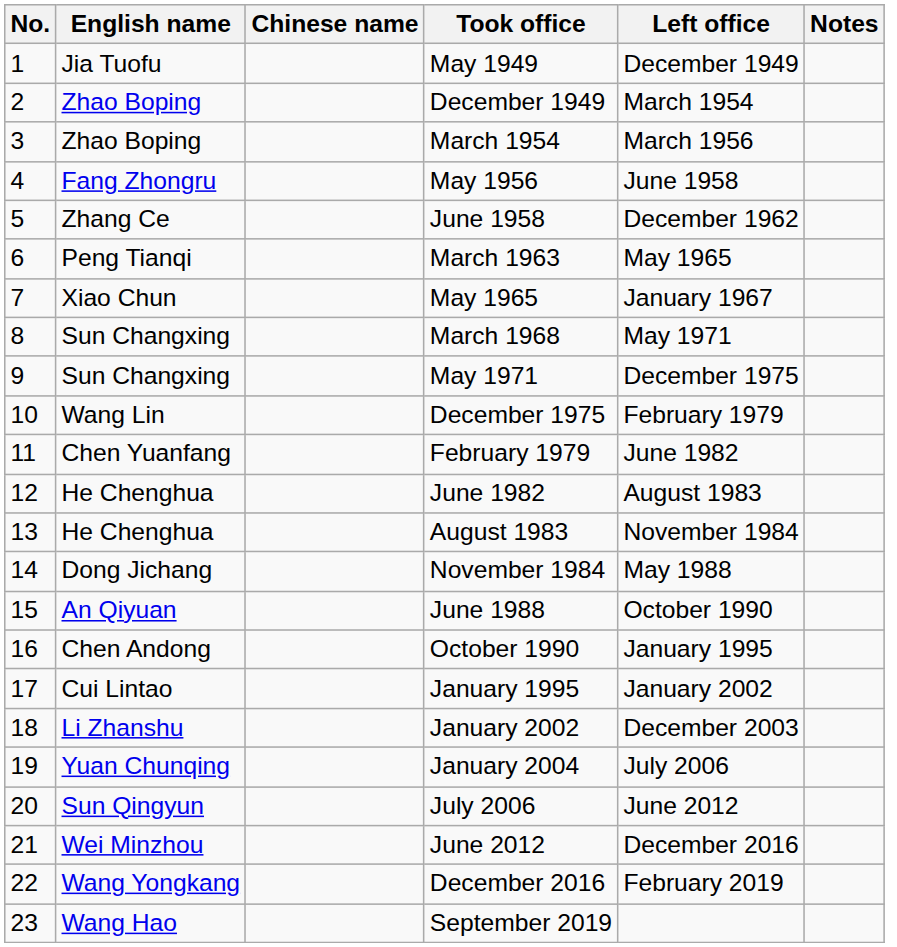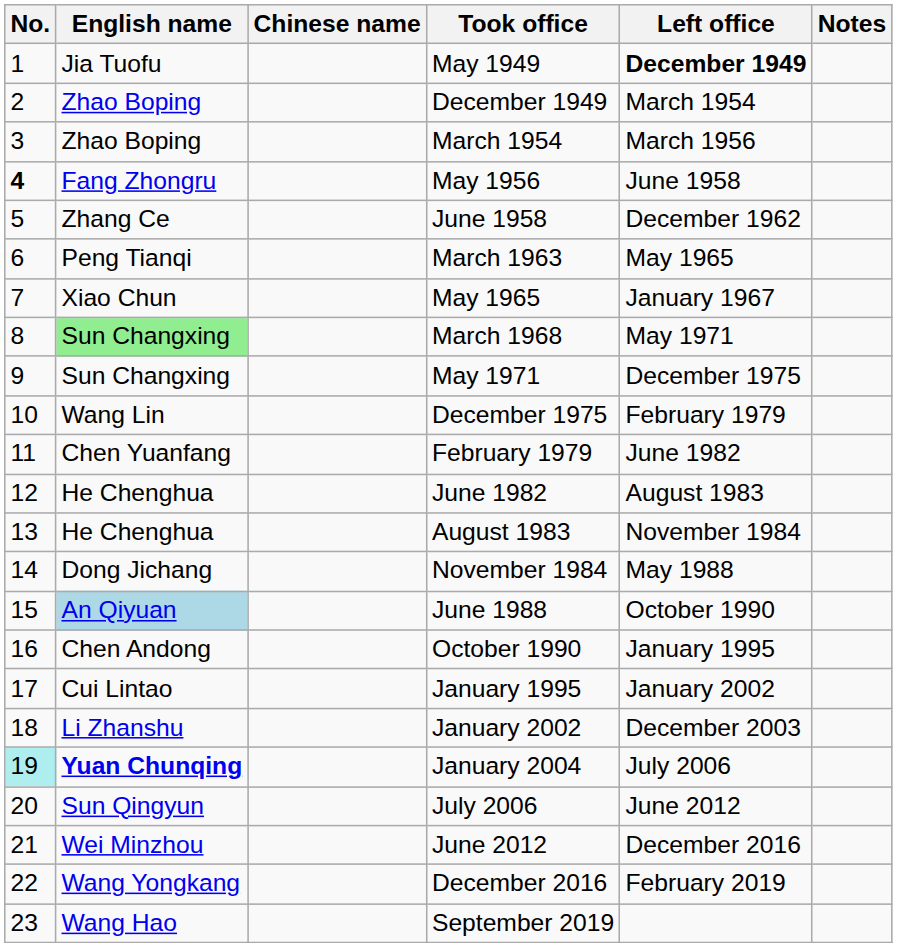(711, 63) normal -> (716, 63) bold
(17, 180) normal -> (17, 180) bold
(146, 336) no background -> (146, 336) lightgreen background
(119, 610) no background -> (119, 610) lightblue background
(24, 766) no background -> (24, 766) paleturquoise background
(146, 766) normal -> (152, 766) bold
